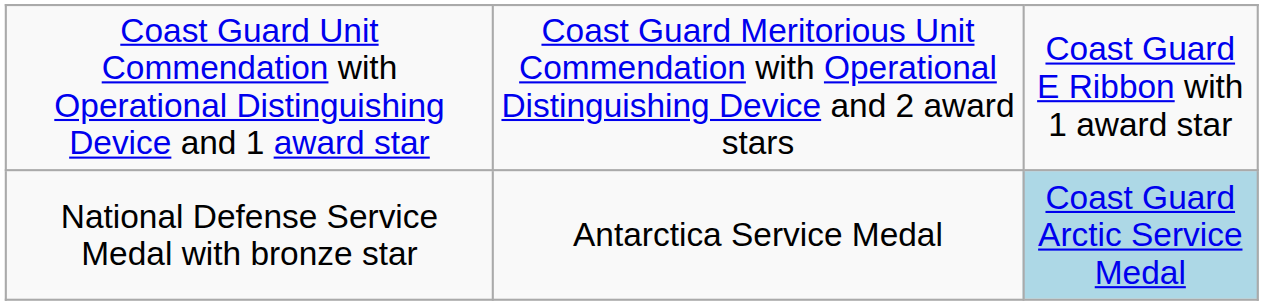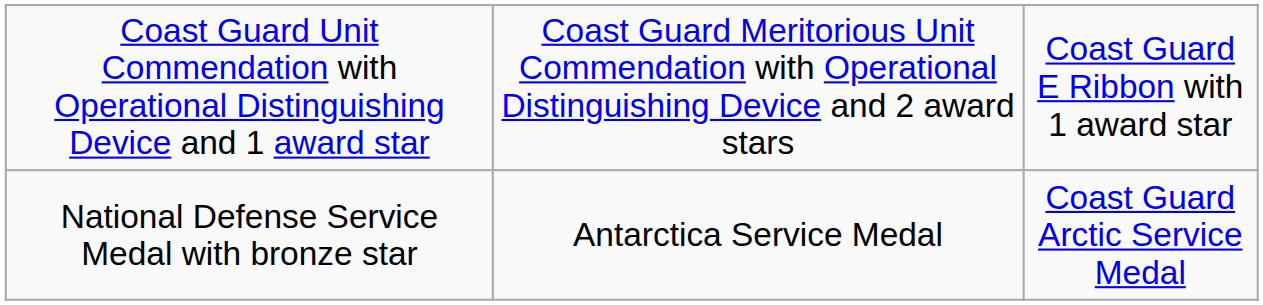(1140, 234) lightblue background -> (1140, 234) no background
